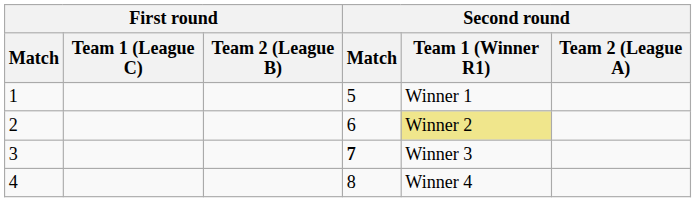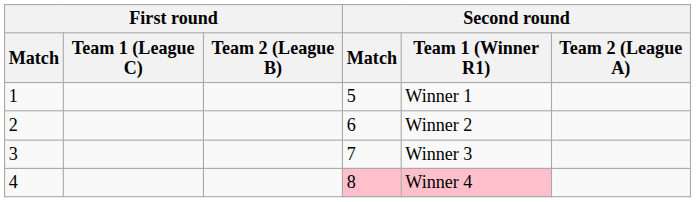(439, 125) khaki background -> (439, 125) no background
(351, 153) bold -> (351, 153) normal
(351, 182) no background -> (351, 182) pink background
(439, 182) no background -> (439, 182) pink background
